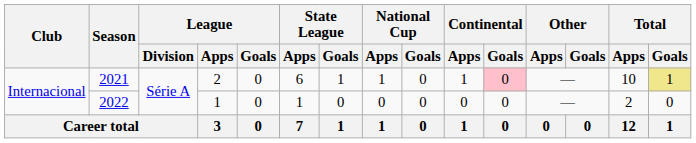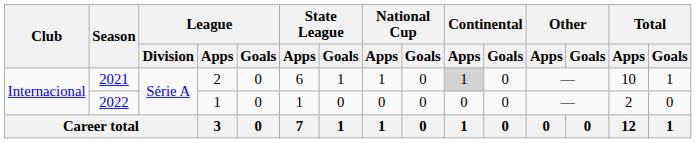(464, 79) no background -> (464, 79) lightgrey background
(505, 79) pink background -> (505, 79) no background
(670, 79) khaki background -> (670, 79) no background
